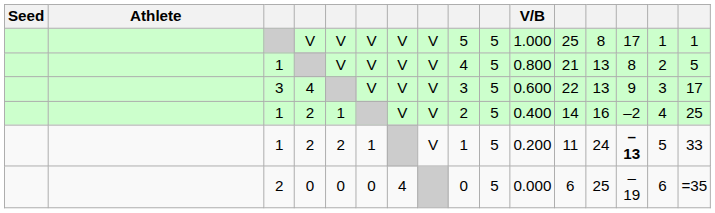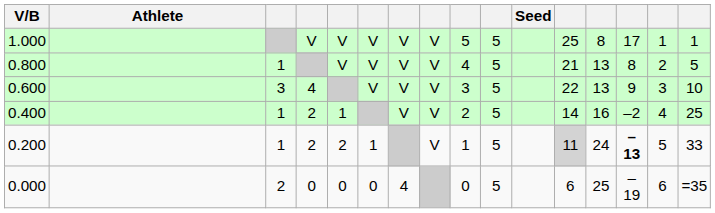columns swapped: (26, 16) <-> (532, 16)
(694, 88) 17 -> (694, 88) 10
(570, 145) no background -> (570, 145) lightgrey background
